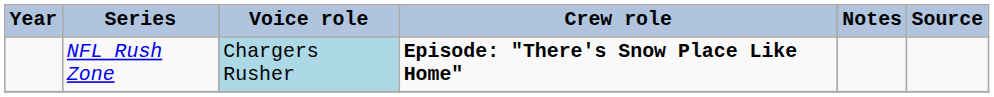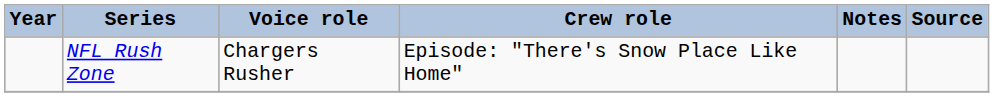(271, 65) lightblue background -> (271, 65) no background
(600, 65) bold -> (600, 65) normal
